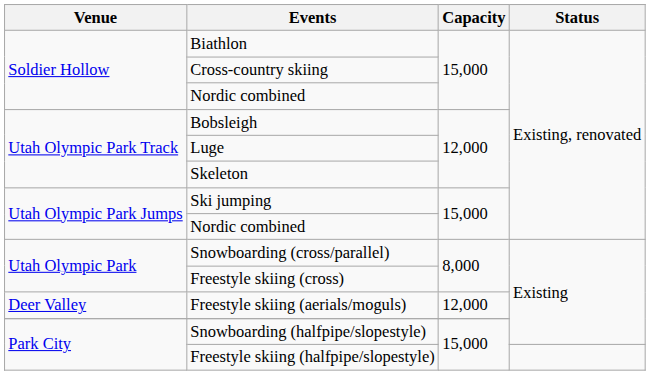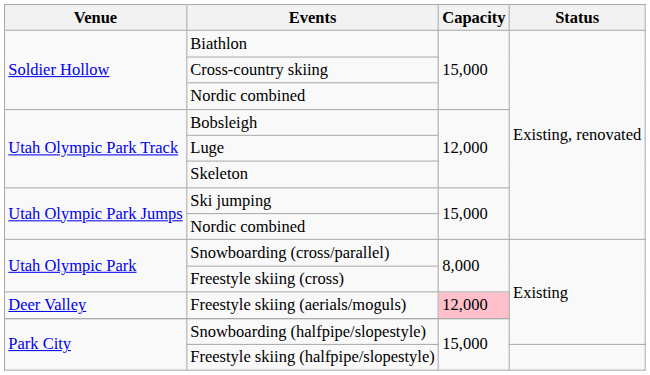(465, 305) no background -> (465, 305) pink background
